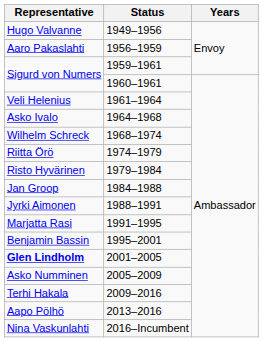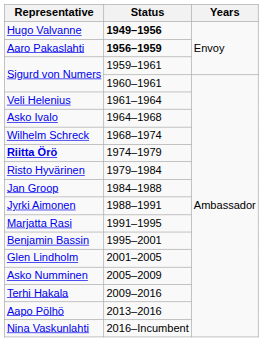(134, 30) normal -> (134, 30) bold
(134, 48) normal -> (134, 48) bold
(30, 153) normal -> (32, 153) bold
(46, 258) bold -> (42, 258) normal
